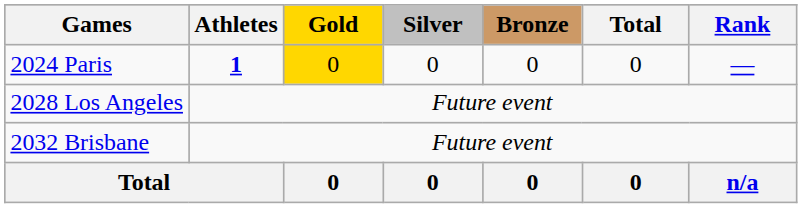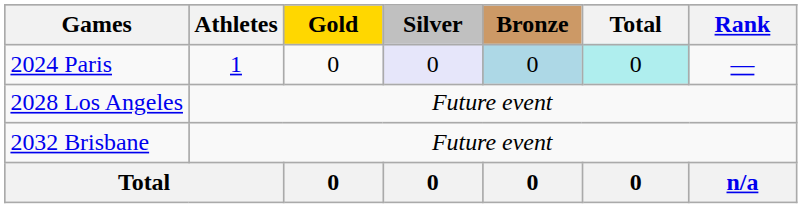(236, 64) bold -> (236, 64) normal
(333, 64) gold background -> (333, 64) no background
(433, 64) no background -> (433, 64) lavender background
(532, 64) no background -> (532, 64) lightblue background
(636, 64) no background -> (636, 64) paleturquoise background
